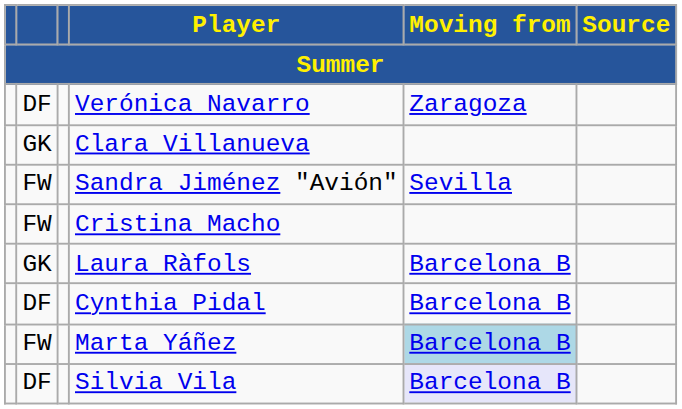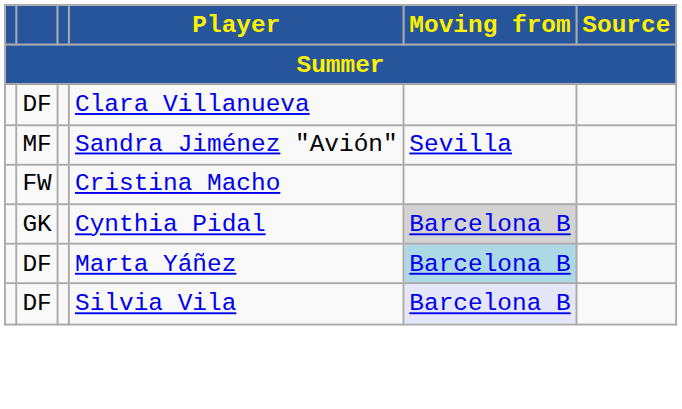- row: (192, 105)
(37, 144) GK -> (37, 105) DF
(37, 184) FW -> (37, 144) MF
- row: (163, 264)
(37, 304) DF -> (37, 224) GK
(490, 304) no background -> (490, 224) lightgrey background
(37, 344) FW -> (37, 264) DF
